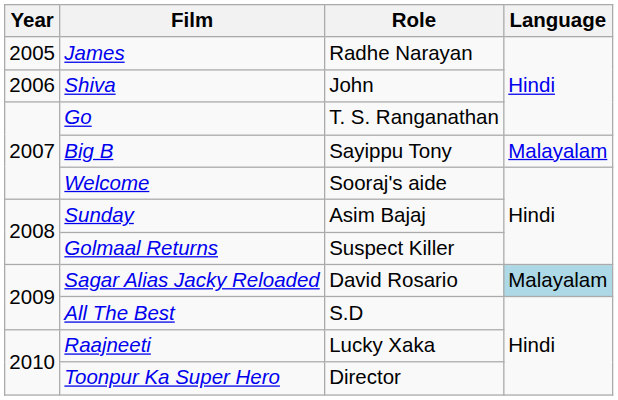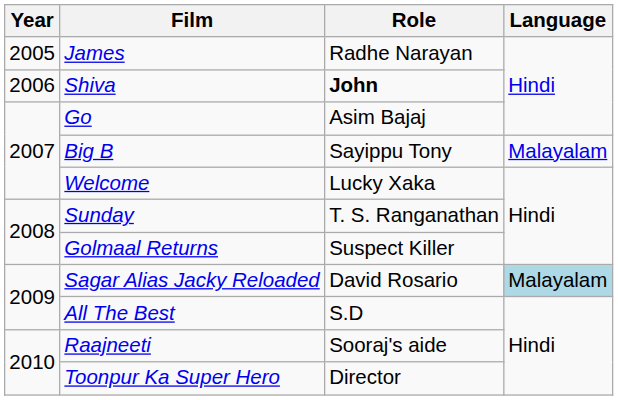(351, 85) normal -> (354, 85) bold
(414, 118) T. S. Ranganathan -> (378, 118) Asim Bajaj
(388, 183) Sooraj's aide -> (382, 183) Lucky Xaka
(378, 215) Asim Bajaj -> (414, 215) T. S. Ranganathan
(382, 345) Lucky Xaka -> (388, 345) Sooraj's aide
